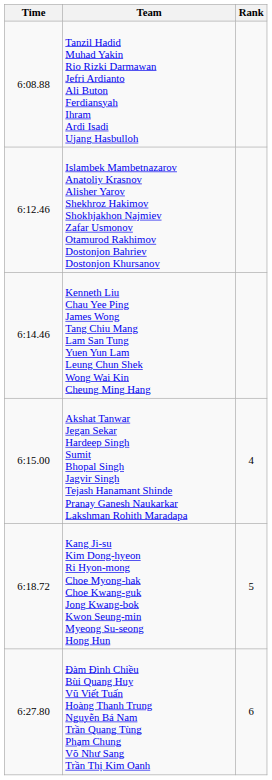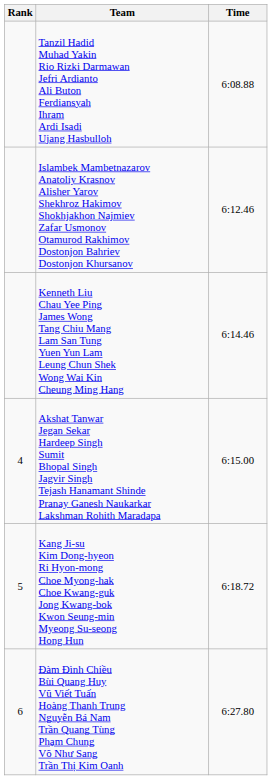columns swapped: (251, 13) <-> (34, 13)
